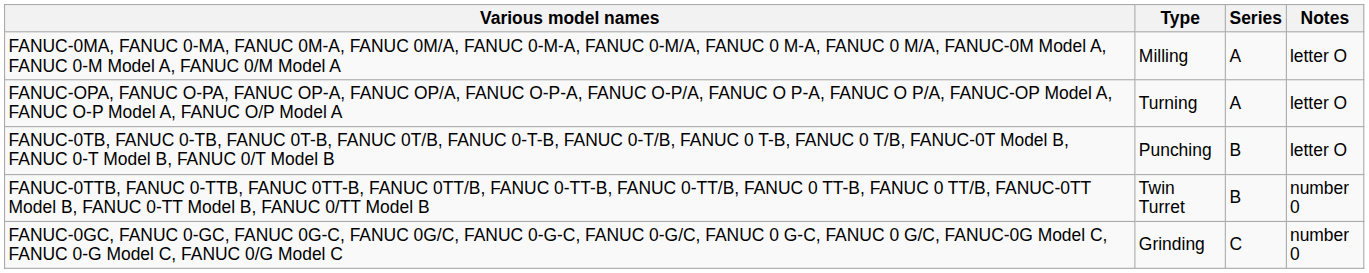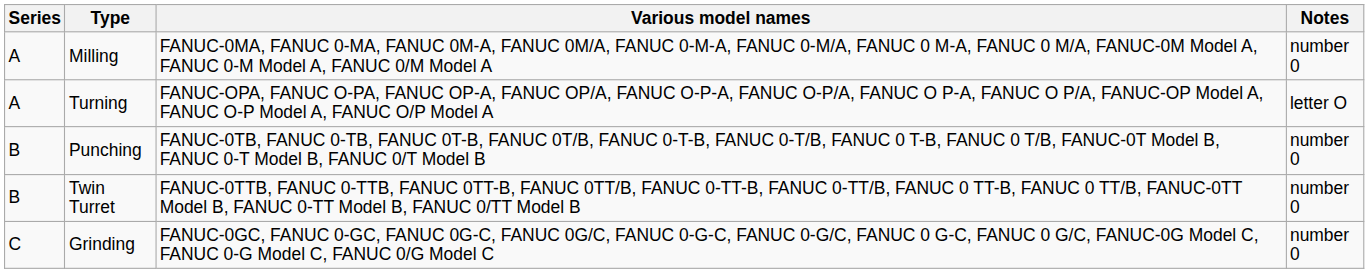columns swapped: (570, 18) <-> (1256, 18)
(1319, 55) letter O -> (1320, 55) number 0
(1319, 150) letter O -> (1320, 150) number 0
